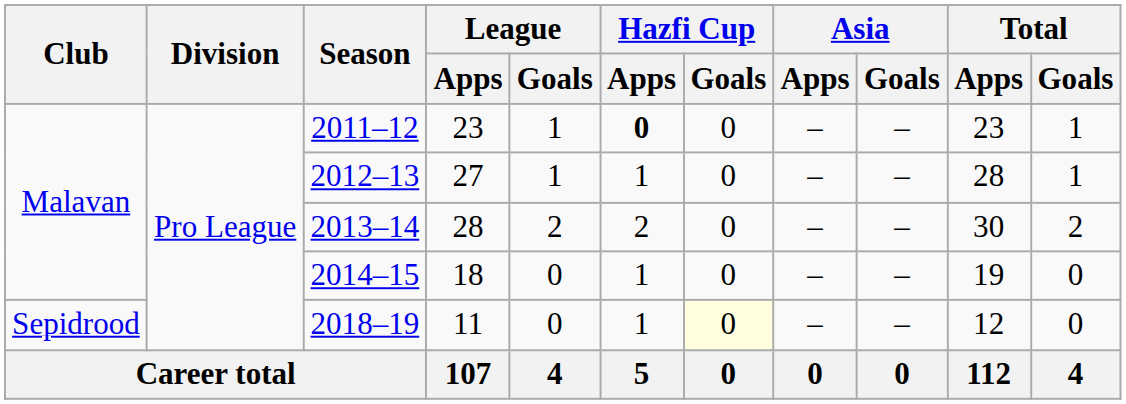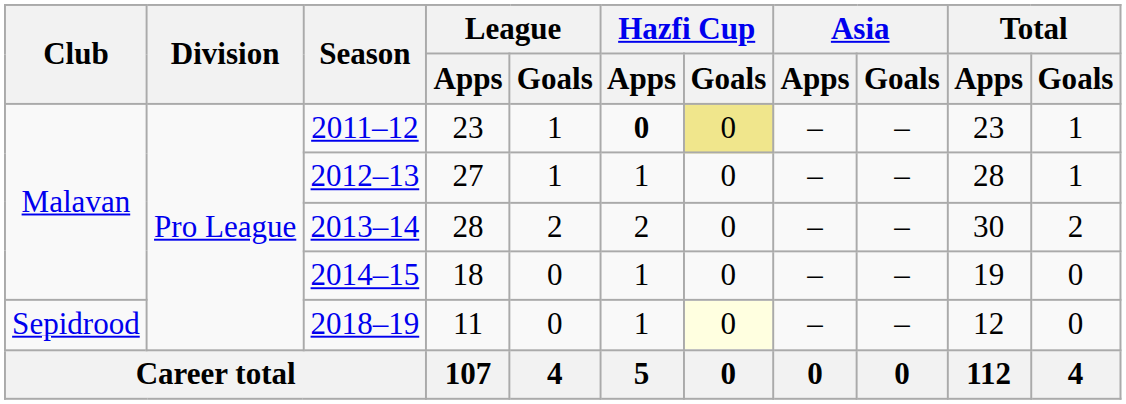(728, 127) no background -> (728, 127) khaki background
